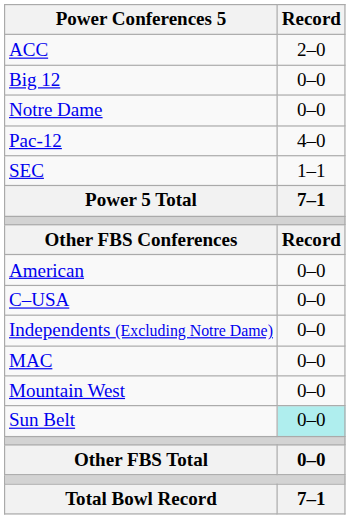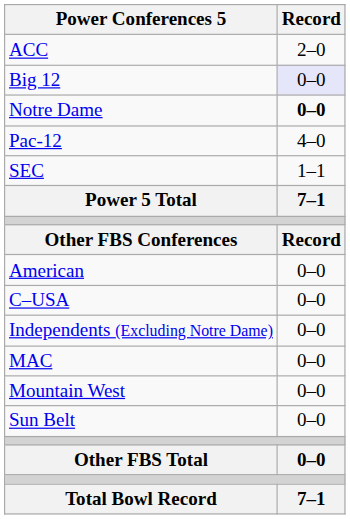(311, 79) no background -> (311, 79) lavender background
(311, 110) normal -> (311, 110) bold
(311, 420) paleturquoise background -> (311, 420) no background
